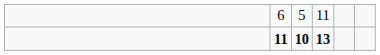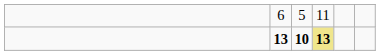(281, 38) 11 -> (281, 38) 13
(323, 38) no background -> (323, 38) khaki background
